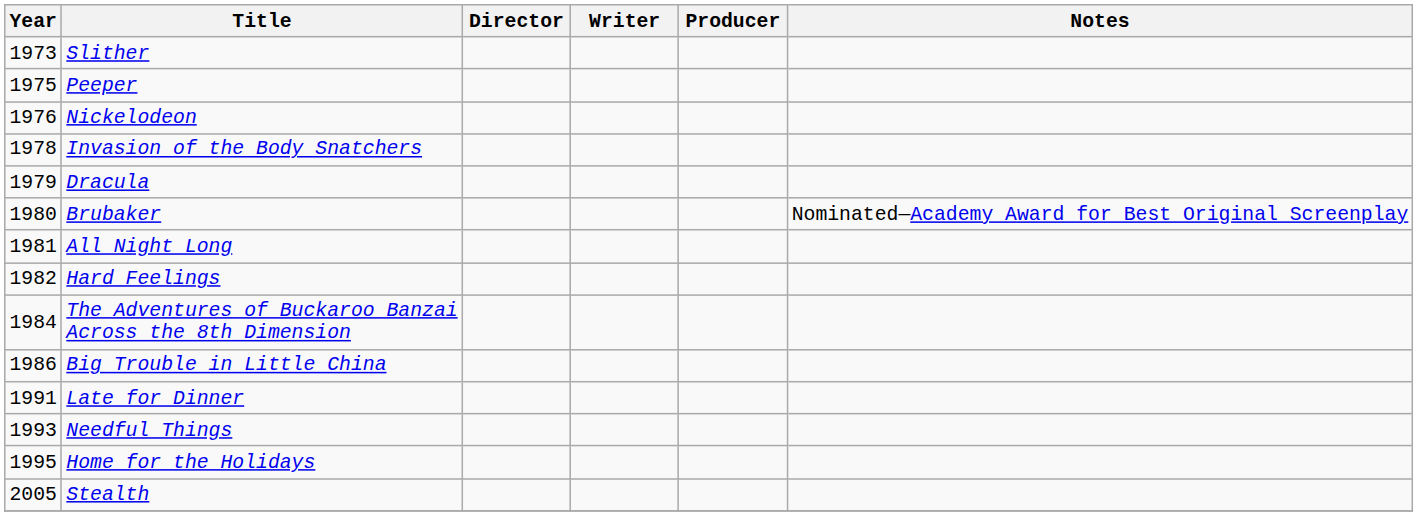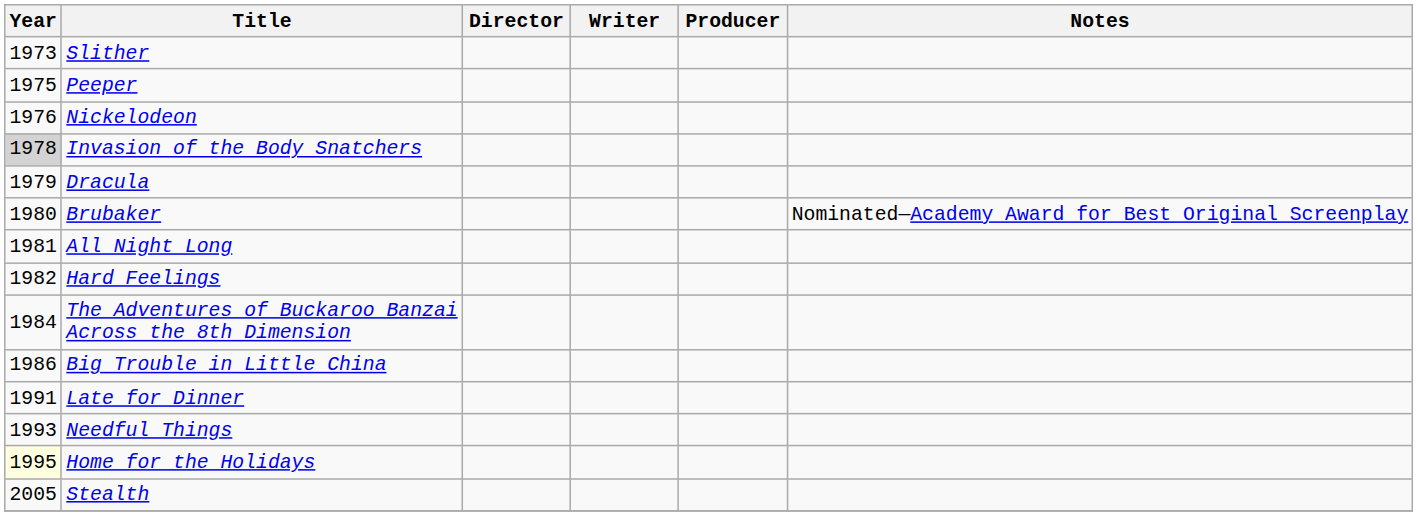(33, 150) no background -> (33, 150) lightgrey background
(33, 462) no background -> (33, 462) lightyellow background
